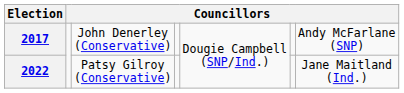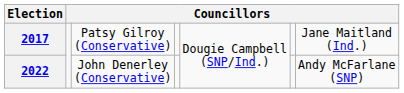(123, 39) John Denerley (Conservative) -> (123, 39) Patsy Gilroy (Conservative)
(347, 39) Andy McFarlane (SNP) -> (347, 39) Jane Maitland (Ind.)
(123, 72) Patsy Gilroy (Conservative) -> (123, 72) John Denerley (Conservative)
(347, 72) Jane Maitland (Ind.) -> (347, 72) Andy McFarlane (SNP)
